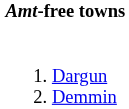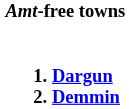(65, 86) normal -> (65, 86) bold
